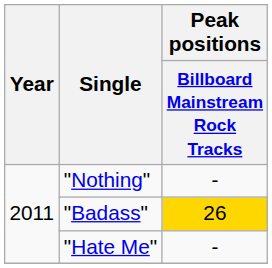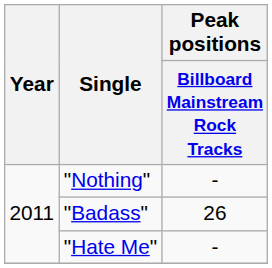(215, 213) gold background -> (215, 213) no background
